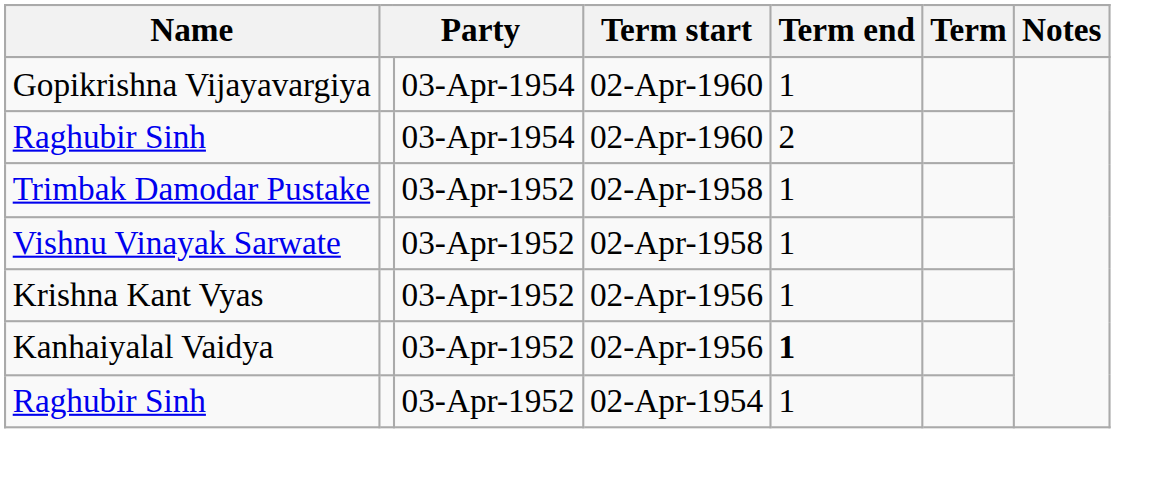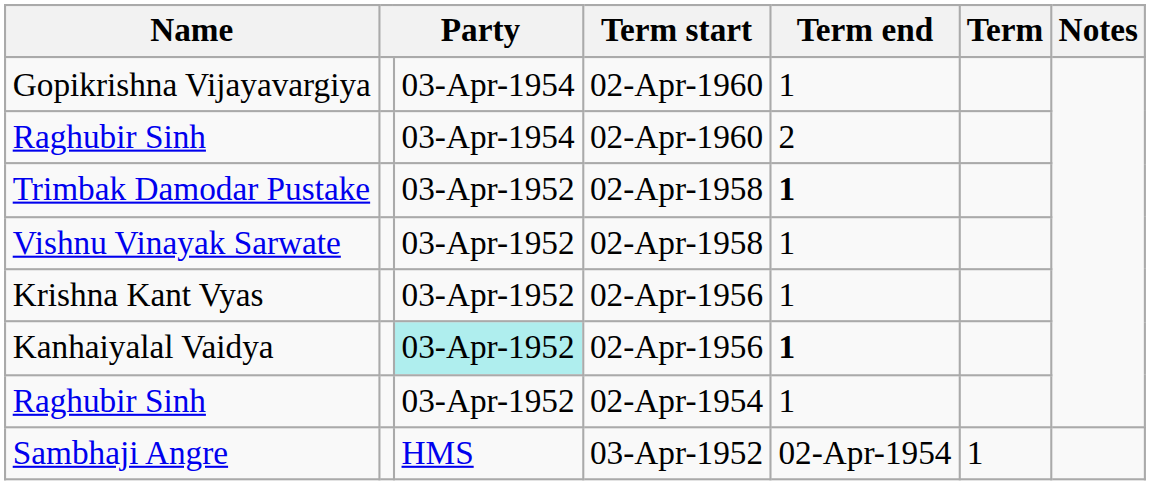(787, 189) normal -> (787, 189) bold
(488, 347) no background -> (488, 347) paleturquoise background
+ row: (120, 453)
